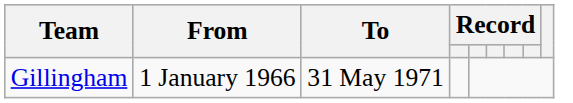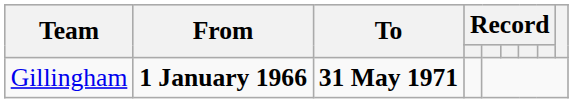(217, 77) normal -> (223, 77) bold
(376, 77) normal -> (388, 77) bold
